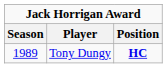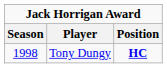(25, 53) 1989 -> (25, 53) 1998
